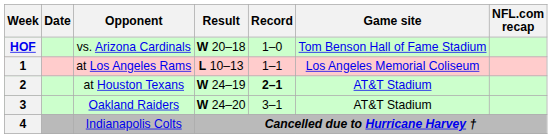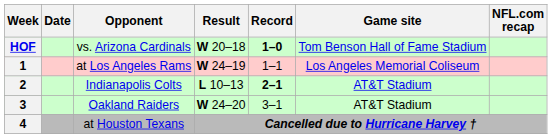(272, 47) normal -> (272, 47) bold
(221, 66) L 10–13 -> (221, 66) W 24–19
(134, 85) at Houston Texans -> (134, 85) Indianapolis Colts
(221, 85) W 24–19 -> (221, 85) L 10–13
(134, 124) Indianapolis Colts -> (134, 124) at Houston Texans
